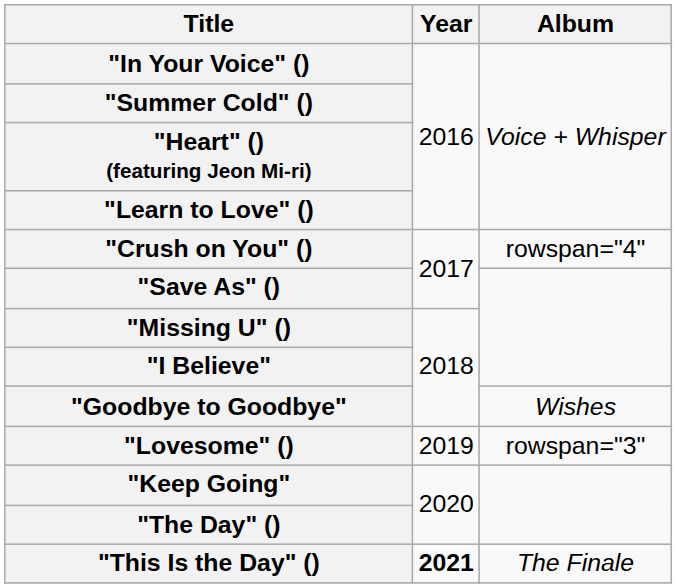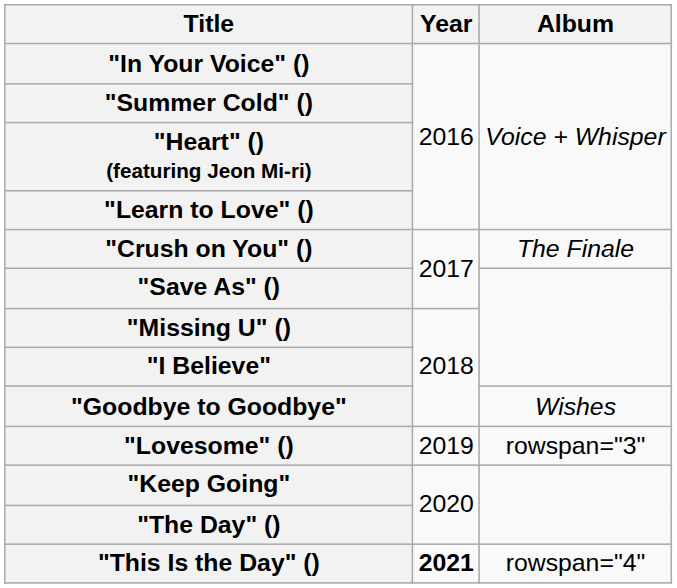(575, 248) rowspan="4" -> (575, 248) The Finale
(575, 563) The Finale -> (575, 563) rowspan="4"
